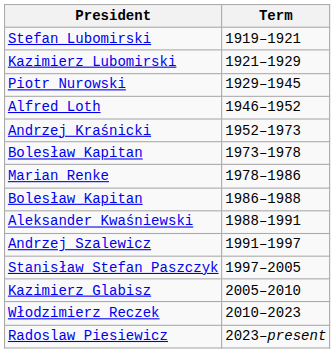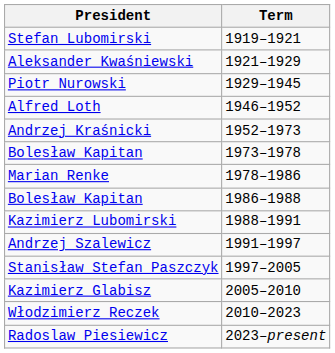(92, 62) Kazimierz Lubomirski -> (101, 62) Aleksander Kwaśniewski
(101, 222) Aleksander Kwaśniewski -> (92, 222) Kazimierz Lubomirski
